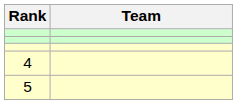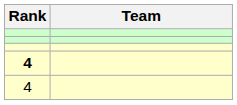(27, 62) normal -> (27, 62) bold
(27, 87) 5 -> (27, 87) 4
